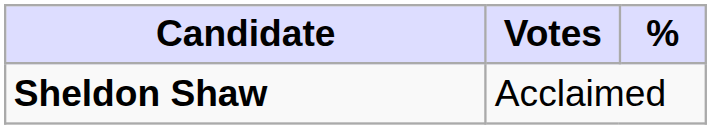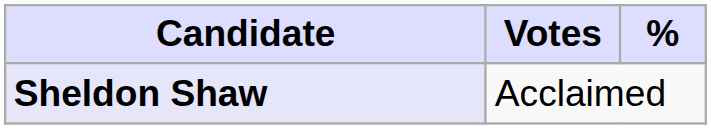(141, 92) no background -> (141, 92) lavender background
